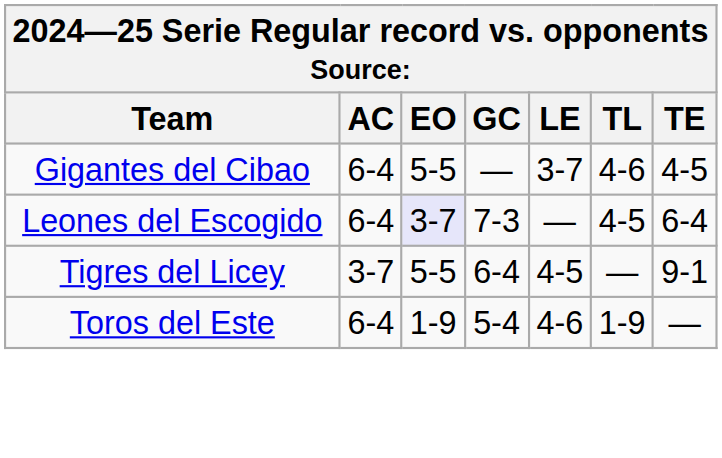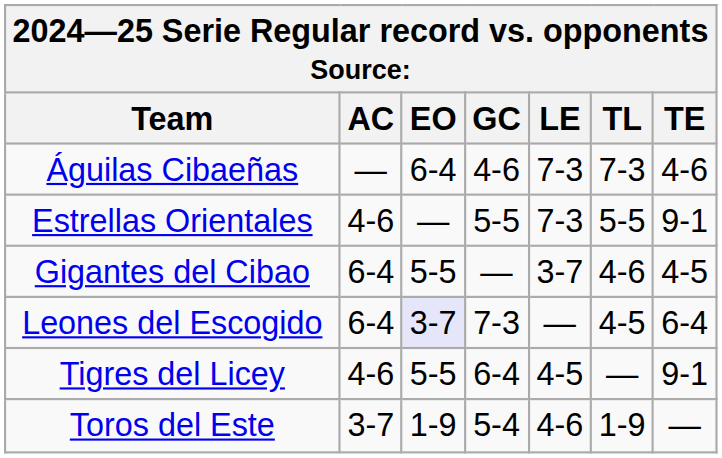+ row: (172, 170)
+ row: (172, 221)
(371, 272) 3-7 -> (371, 375) 4-6
(371, 323) 6-4 -> (371, 426) 3-7
